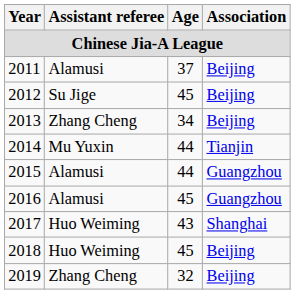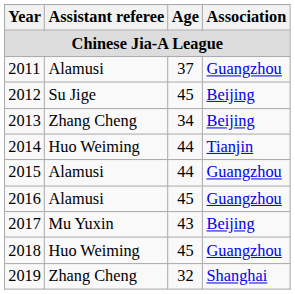(231, 69) Beijing -> (244, 69) Guangzhou
(81, 146) Mu Yuxin -> (94, 146) Huo Weiming
(94, 224) Huo Weiming -> (81, 224) Mu Yuxin
(237, 224) Shanghai -> (231, 224) Beijing
(231, 250) Beijing -> (244, 250) Guangzhou
(231, 276) Beijing -> (237, 276) Shanghai
